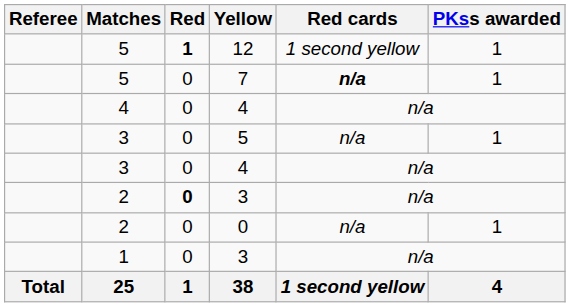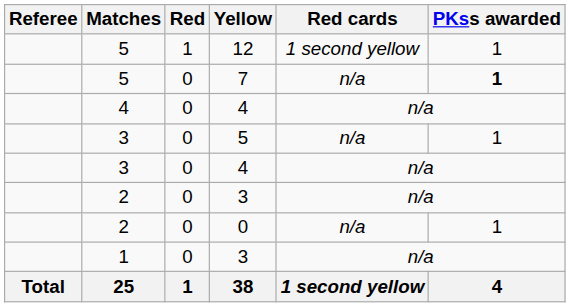(187, 49) bold -> (187, 49) normal
(352, 78) bold -> (352, 78) normal
(497, 78) normal -> (497, 78) bold
(187, 197) bold -> (187, 197) normal
